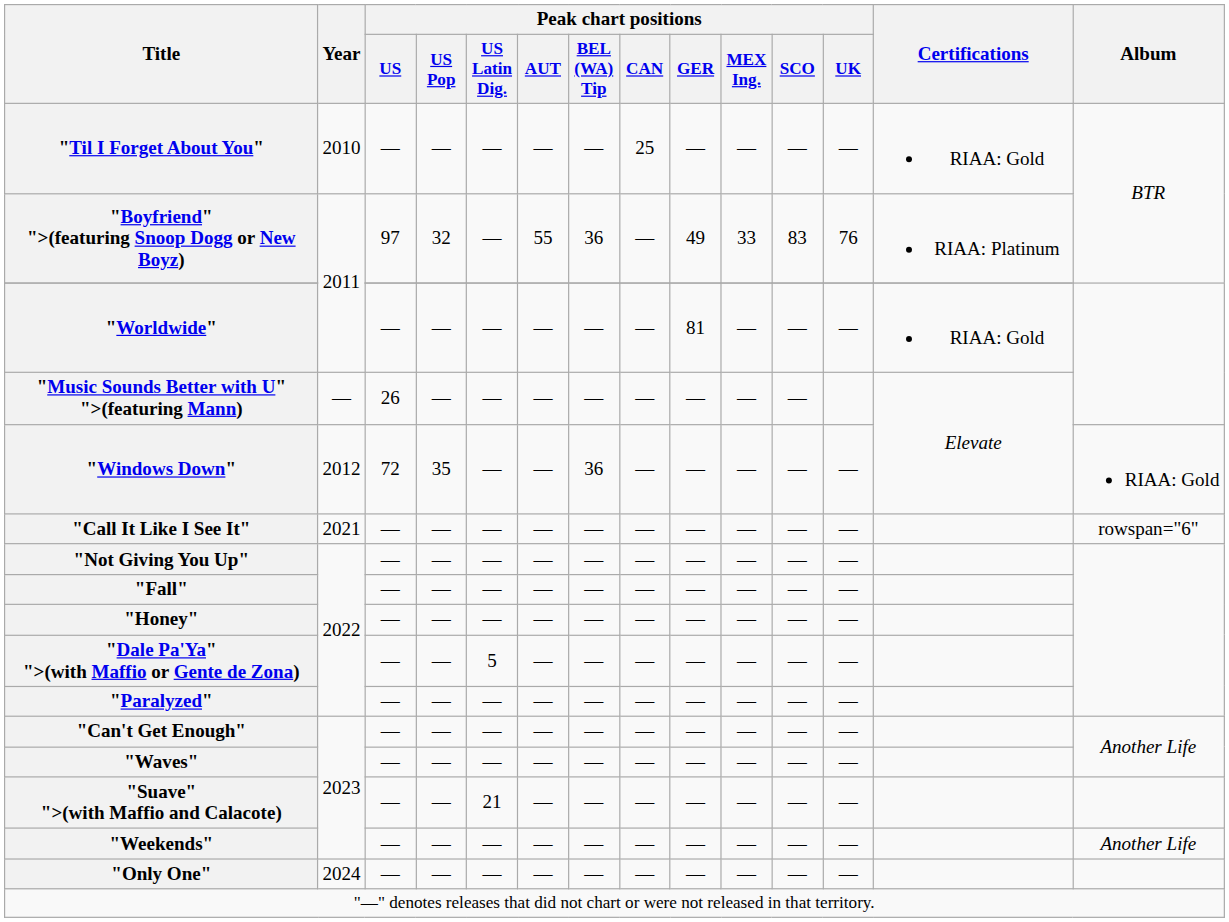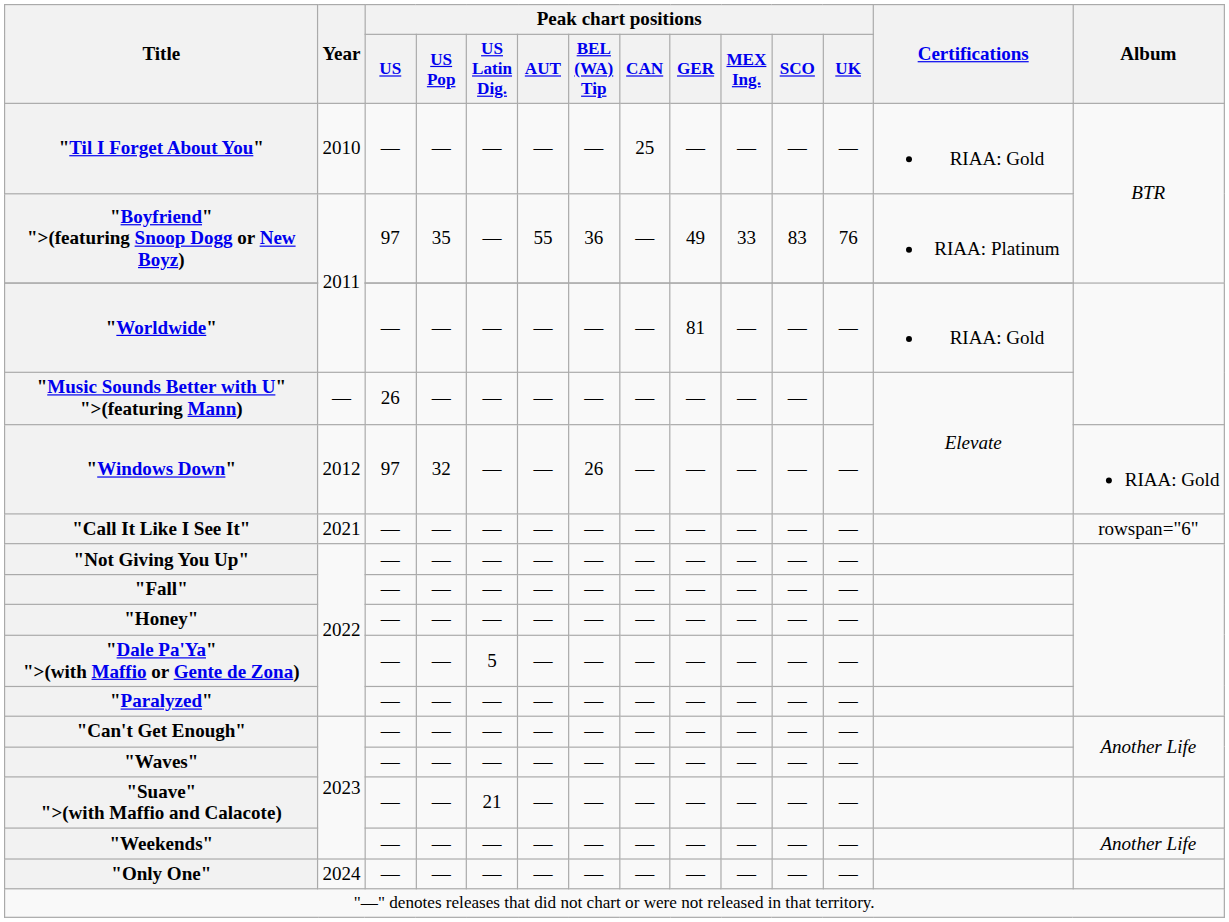(441, 237) 32 -> (441, 237) 35
(390, 468) 72 -> (390, 468) 97
(441, 468) 35 -> (441, 468) 32
(594, 468) 36 -> (594, 468) 26
